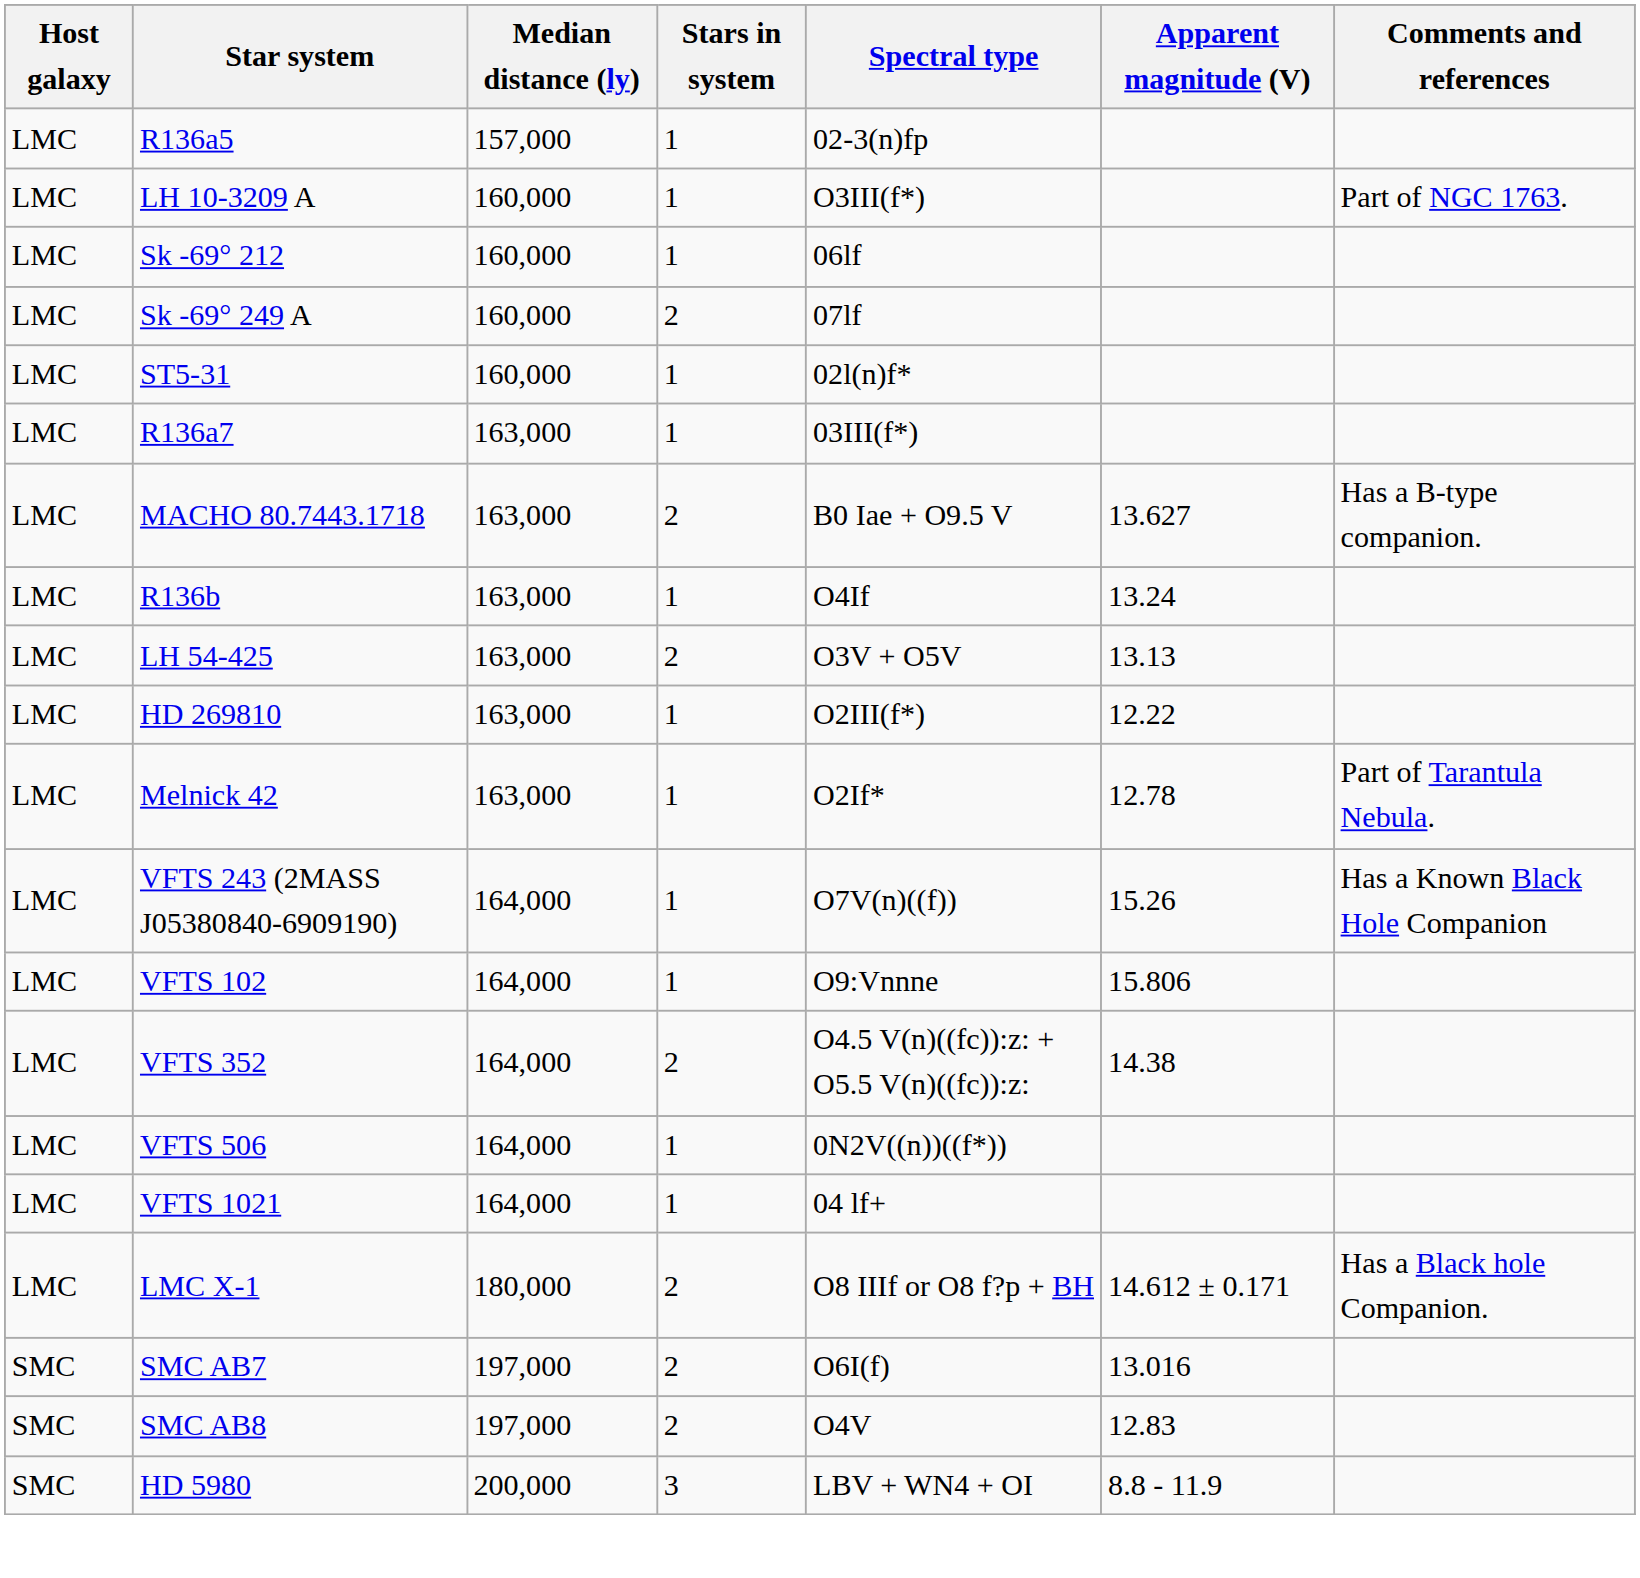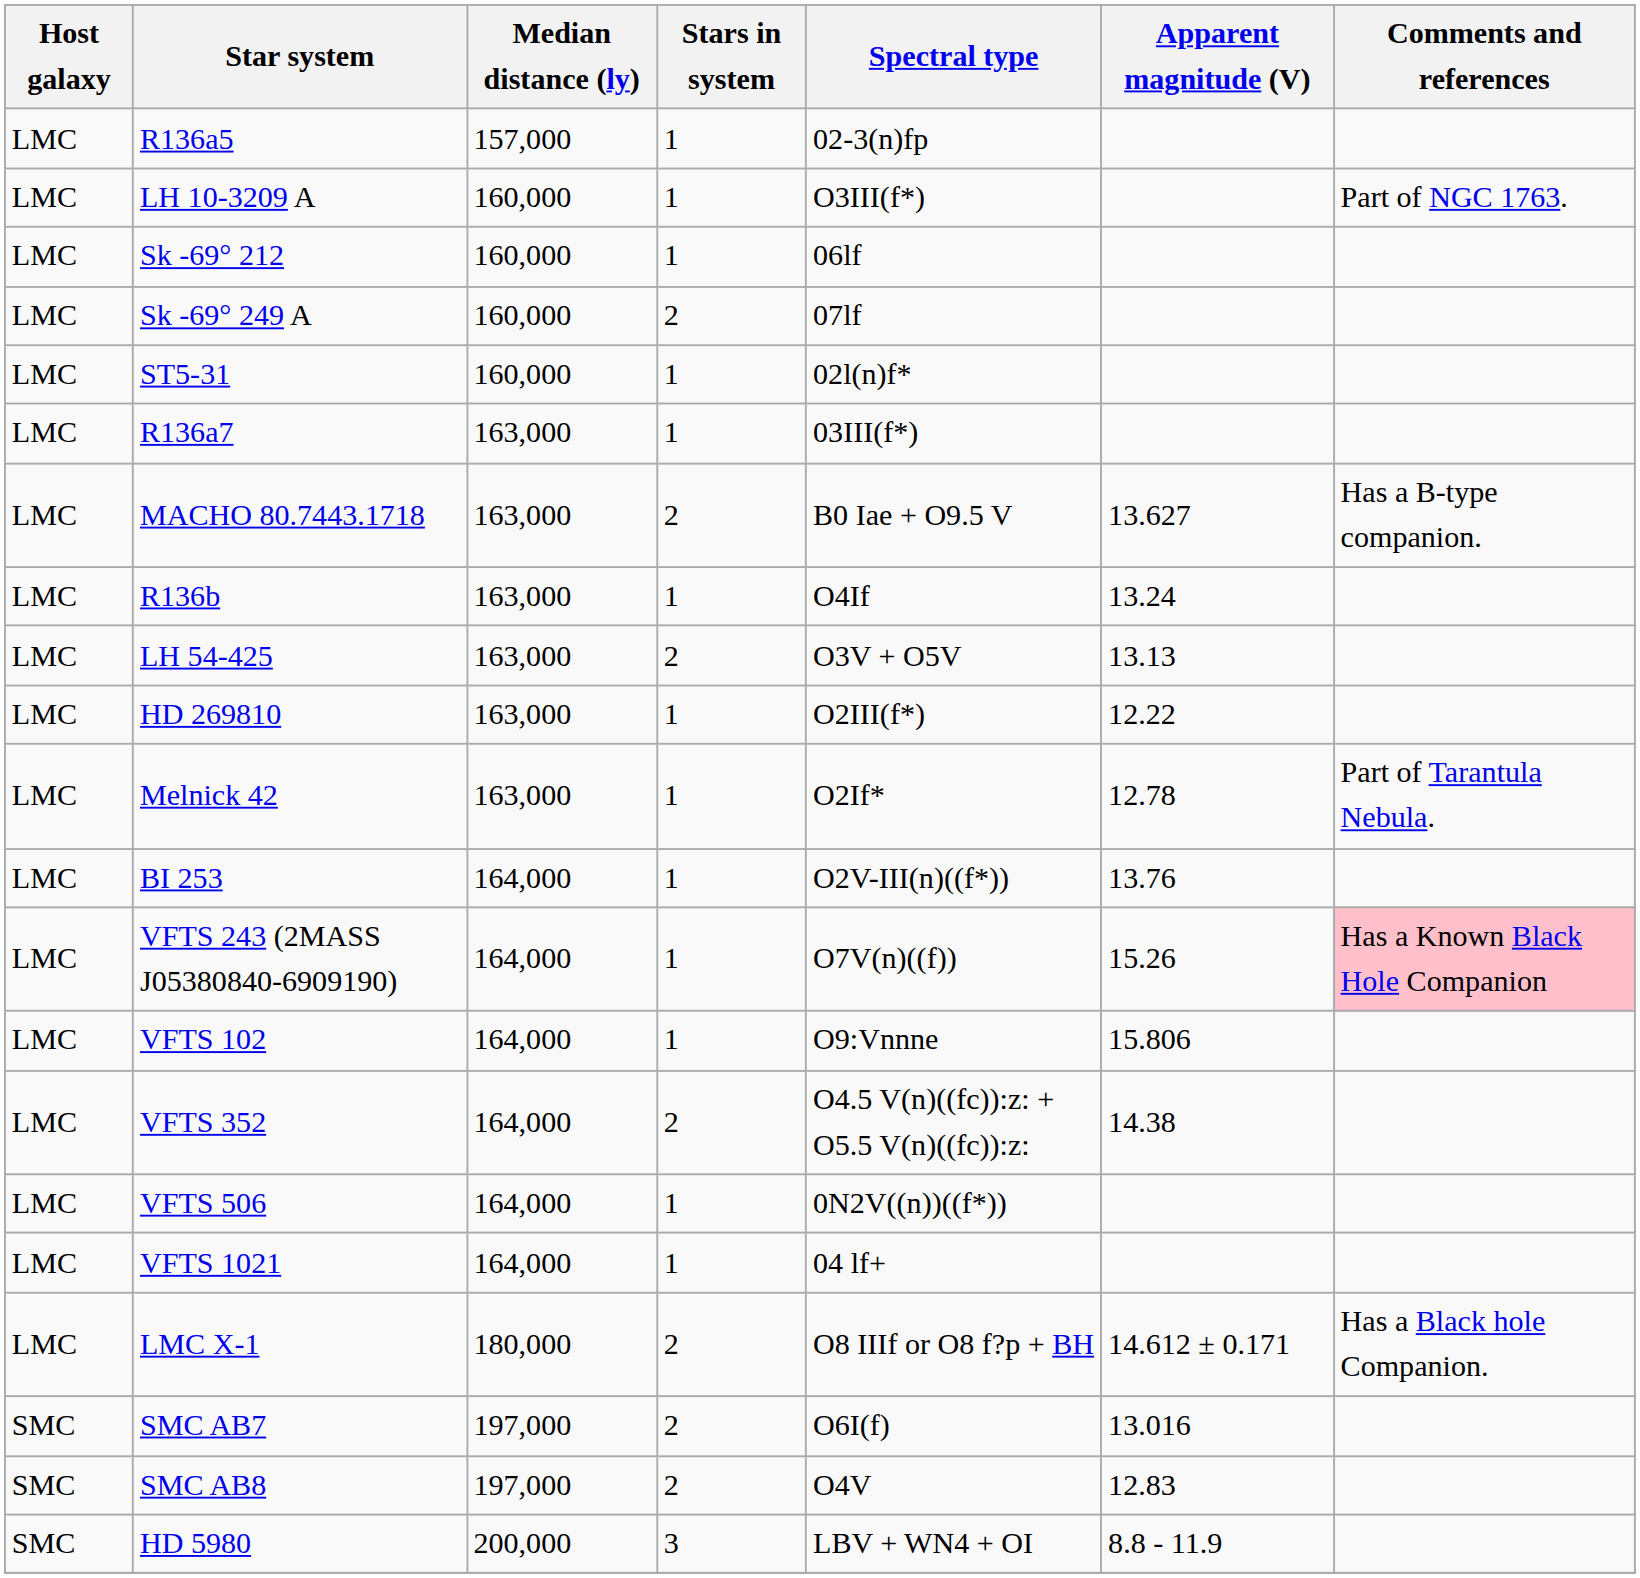+ row: (181, 877)
(1461, 899) no background -> (1461, 958) pink background
